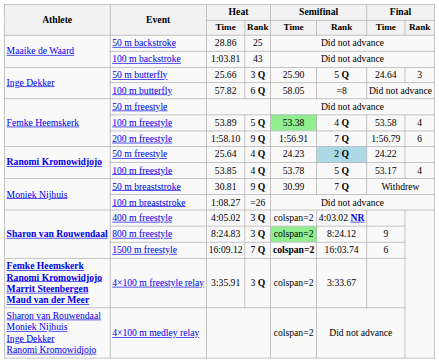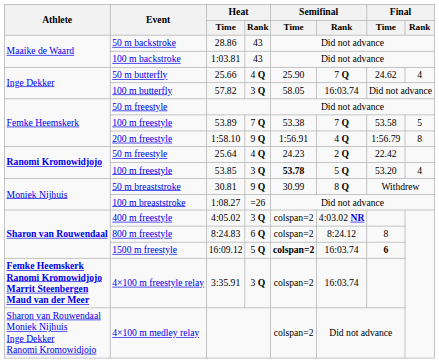(258, 43) 25 -> (258, 43) 43
(258, 75) 3 Q -> (258, 75) 4 Q
(342, 75) 5 Q -> (342, 75) 7 Q
(386, 75) 24.64 -> (386, 75) 24.62
(420, 75) 3 -> (420, 75) 4
(258, 91) 6 Q -> (258, 91) 3 Q
(342, 91) =8 -> (342, 91) 16:03.74
(258, 123) 5 Q -> (258, 123) 7 Q
(294, 123) lightgreen background -> (294, 123) no background
(342, 123) 4 Q -> (342, 123) 7 Q
(420, 123) 4 -> (420, 123) 5
(342, 139) 7 Q -> (342, 139) 4 Q
(420, 139) 6 -> (420, 139) 8
(342, 155) lightblue background -> (342, 155) no background
(386, 155) 24.22 -> (386, 155) 22.42
(258, 171) 4 Q -> (258, 171) 3 Q
(294, 171) normal -> (294, 171) bold
(386, 171) 53.17 -> (386, 171) 53.20
(342, 187) 7 Q -> (342, 187) 8 Q
(258, 234) 3 Q -> (258, 234) 6 Q
(294, 234) lightgreen background -> (294, 234) no background
(386, 234) 9 -> (386, 234) 8
(258, 250) 7 Q -> (258, 250) 5 Q
(386, 250) normal -> (386, 250) bold
(342, 283) 3:33.67 -> (342, 283) 16:03.74
